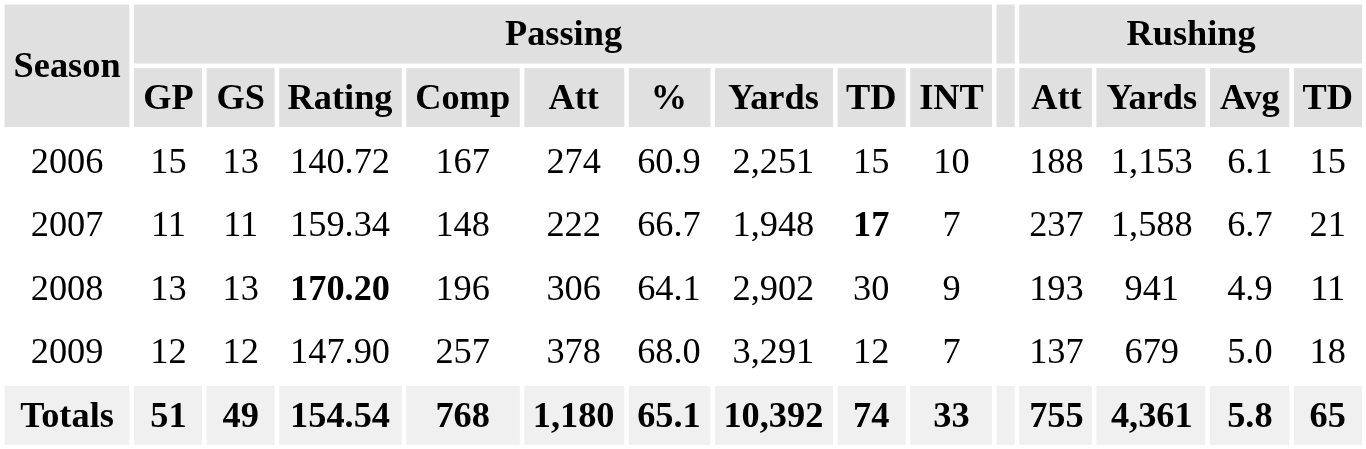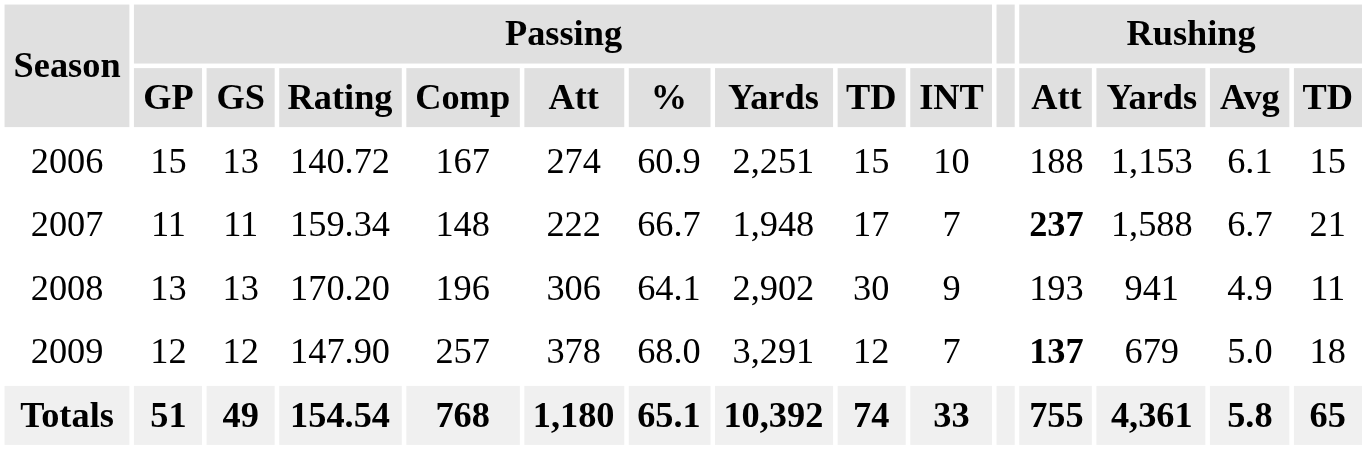(871, 224) bold -> (871, 224) normal
(1056, 224) normal -> (1056, 224) bold
(340, 287) bold -> (340, 287) normal
(1056, 351) normal -> (1056, 351) bold
